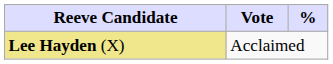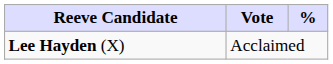(66, 45) khaki background -> (66, 45) no background
